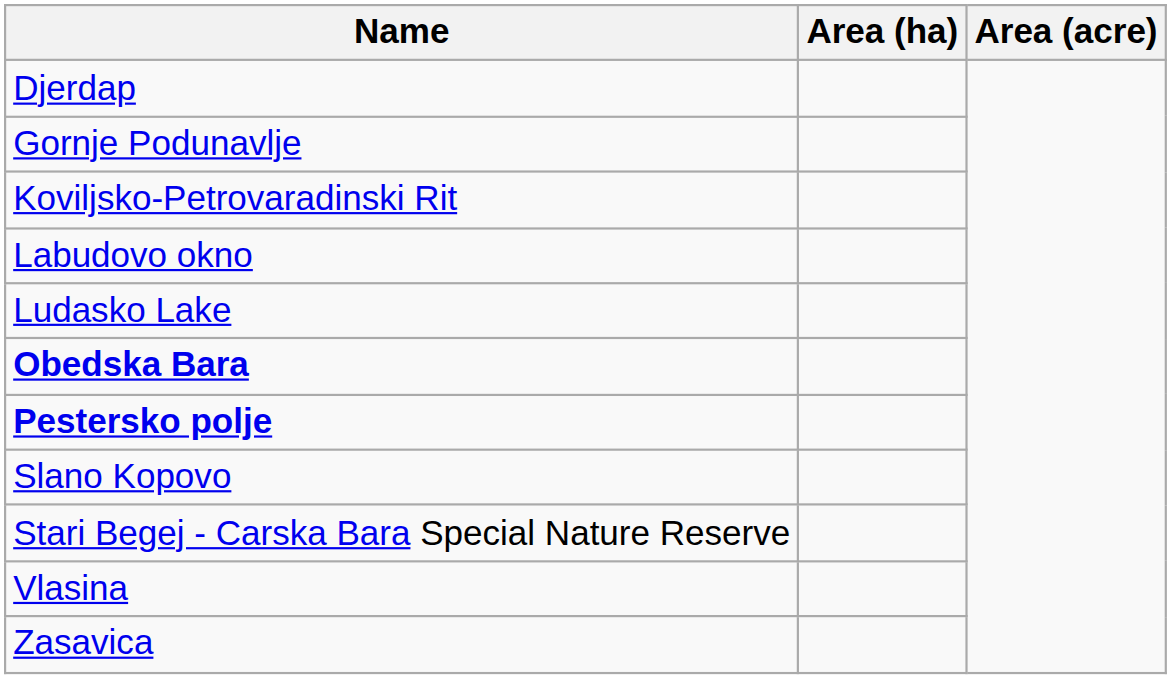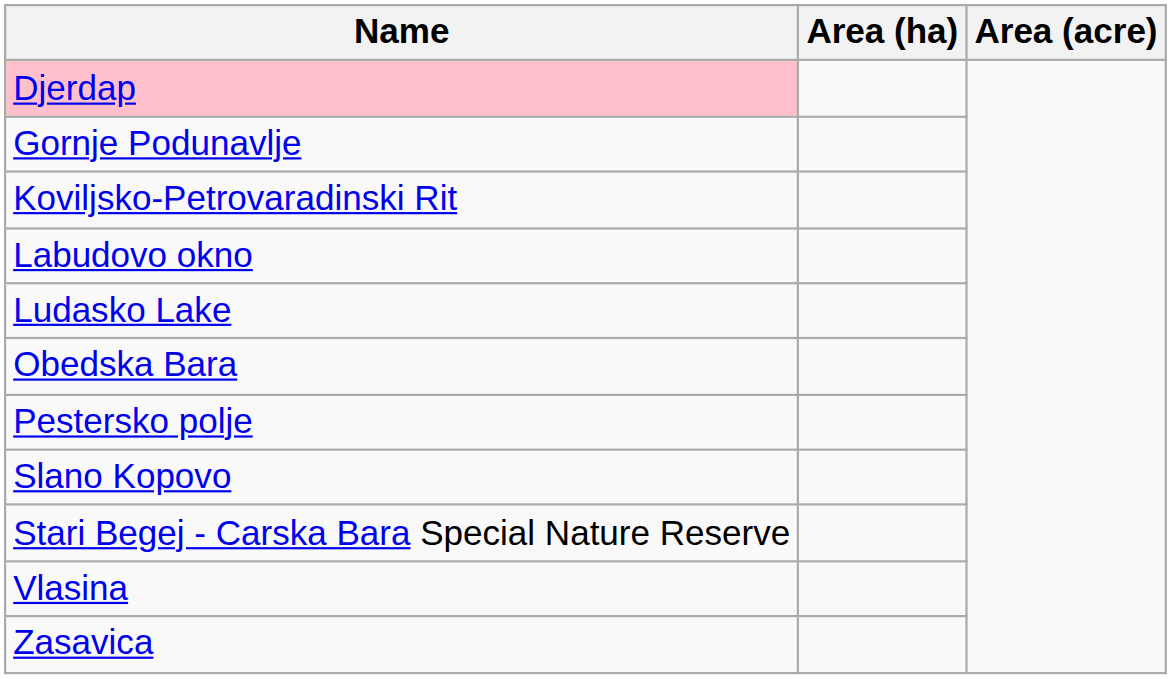(75, 87) no background -> (75, 87) pink background
(131, 365) bold -> (125, 365) normal
(143, 421) bold -> (133, 421) normal
